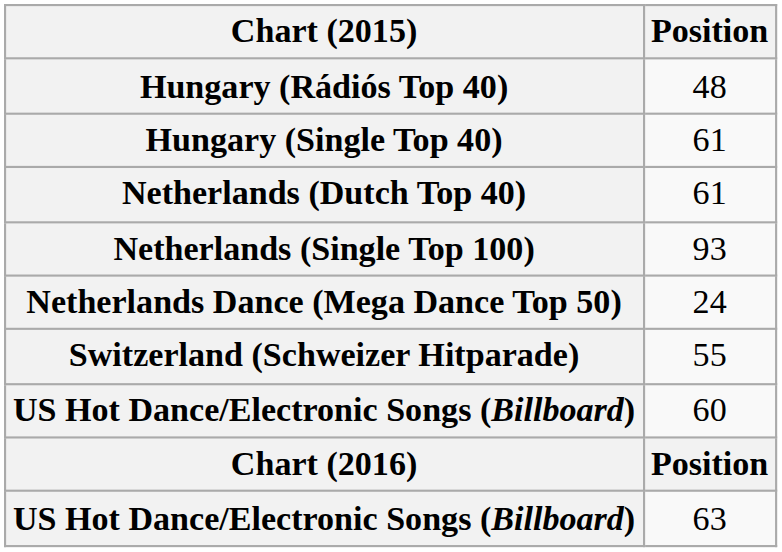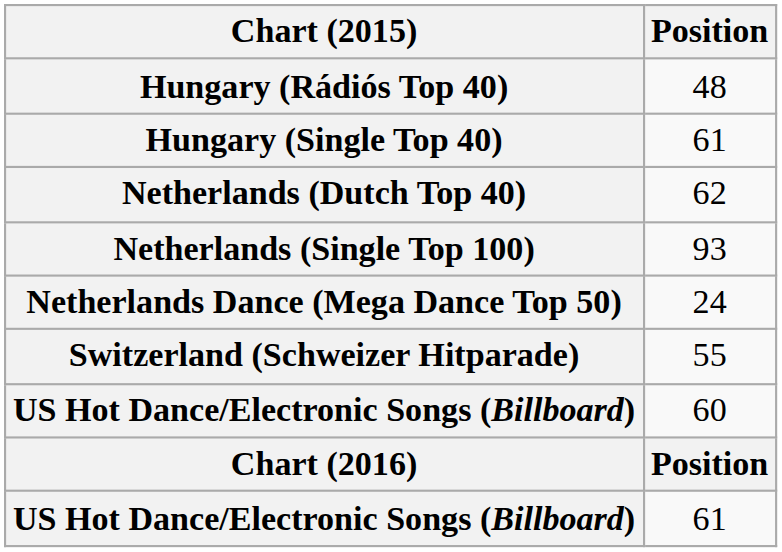(710, 193) 61 -> (710, 193) 62
(710, 517) 63 -> (710, 517) 61
